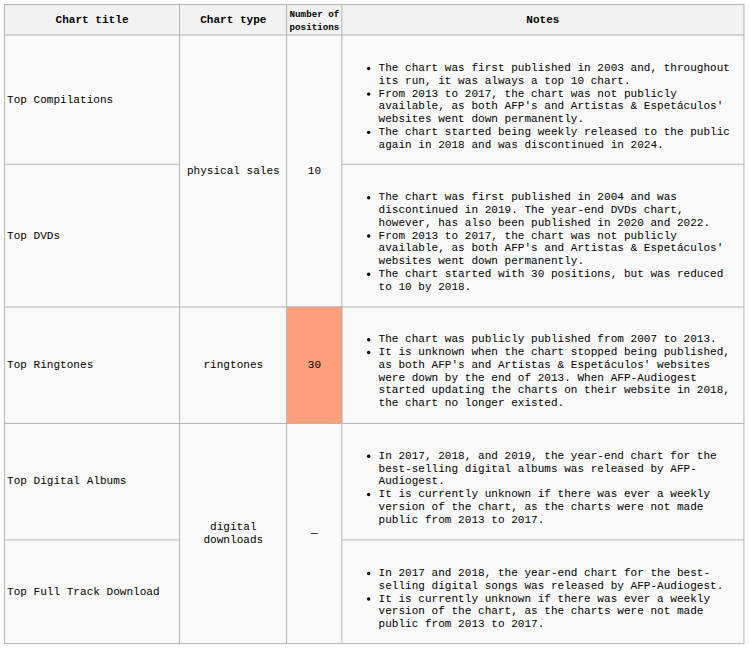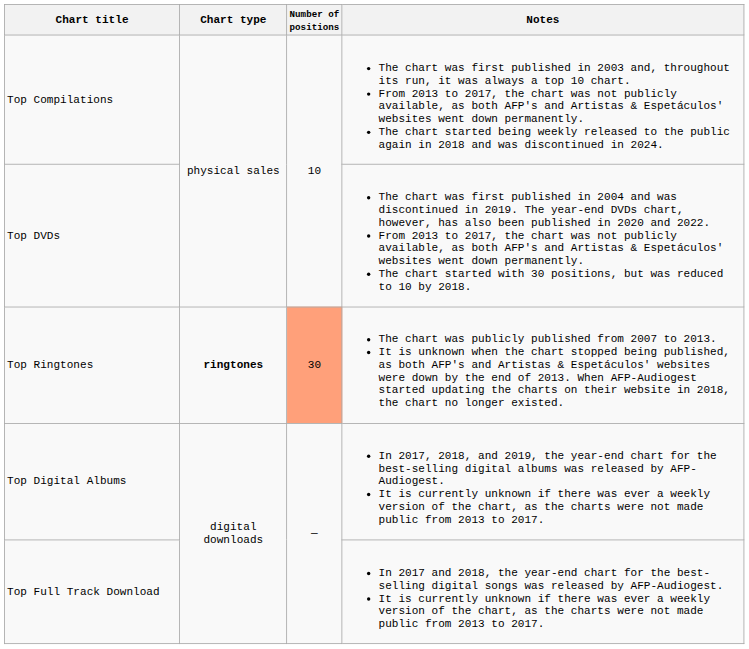(233, 365) normal -> (233, 365) bold
